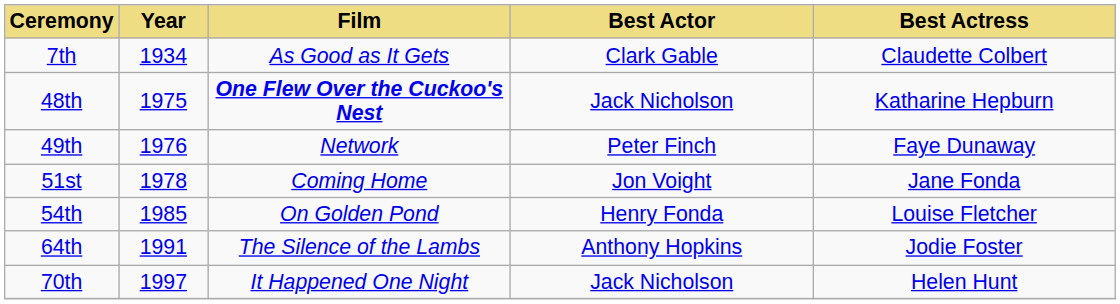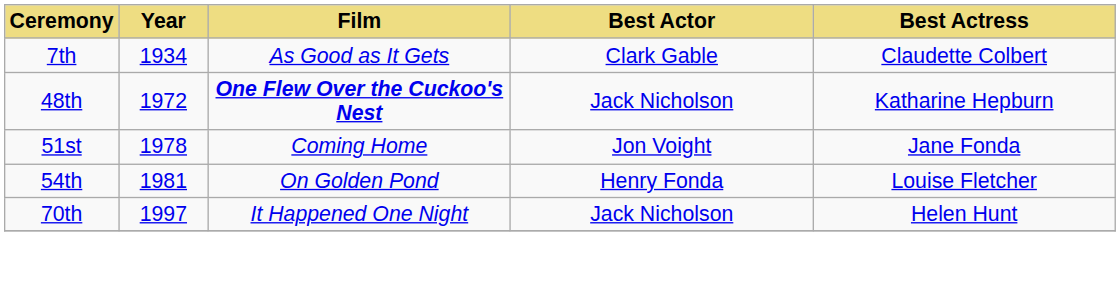(163, 100) 1975 -> (163, 100) 1972
- row: (62, 146)
(163, 214) 1985 -> (163, 180) 1981
- row: (62, 247)
